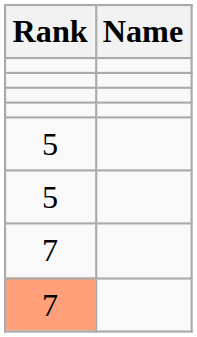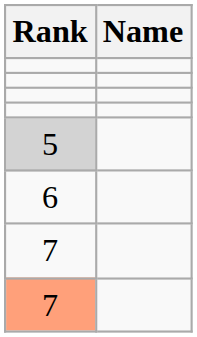(50, 144) no background -> (50, 144) lightgrey background
(50, 197) 5 -> (50, 197) 6
